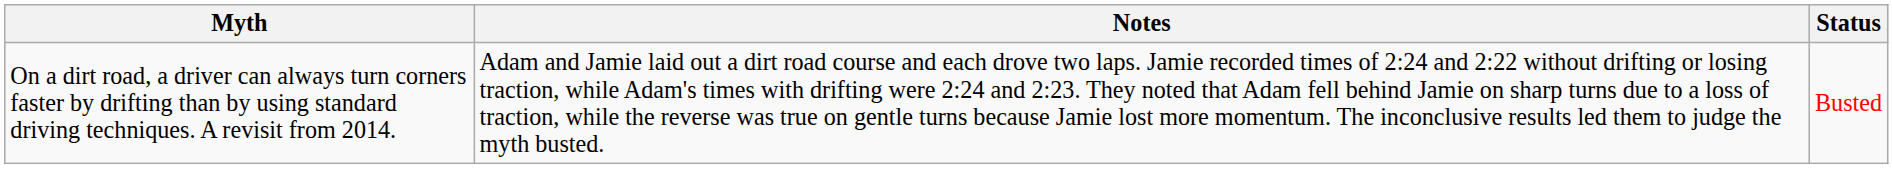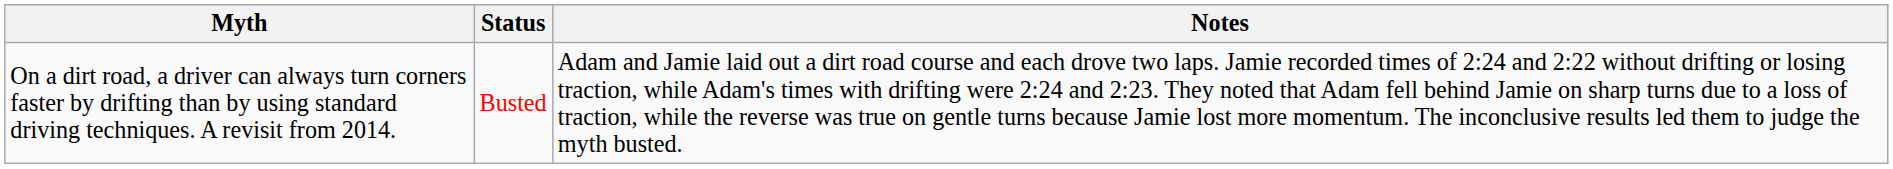columns swapped: (1849, 23) <-> (1142, 23)
